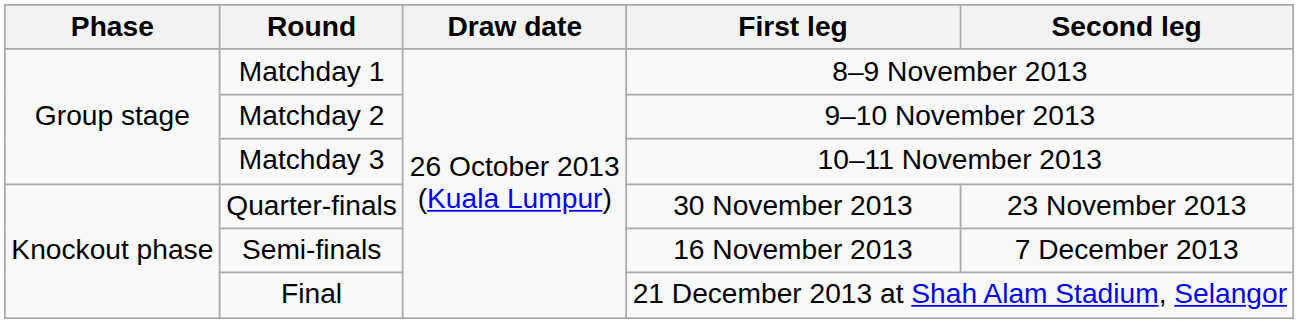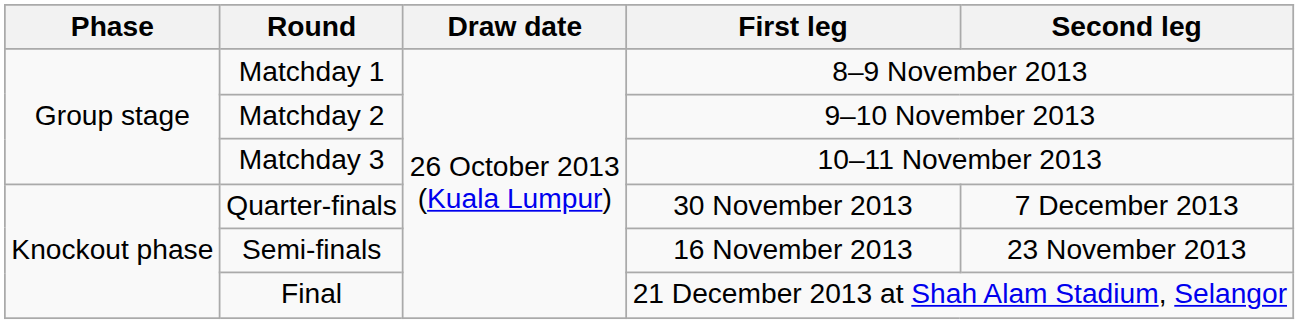(1127, 205) 23 November 2013 -> (1127, 205) 7 December 2013
(1127, 250) 7 December 2013 -> (1127, 250) 23 November 2013
